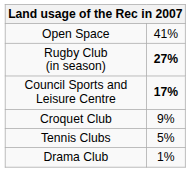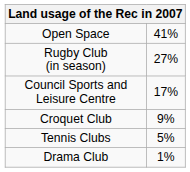(166, 59) bold -> (166, 59) normal
(166, 92) bold -> (166, 92) normal
